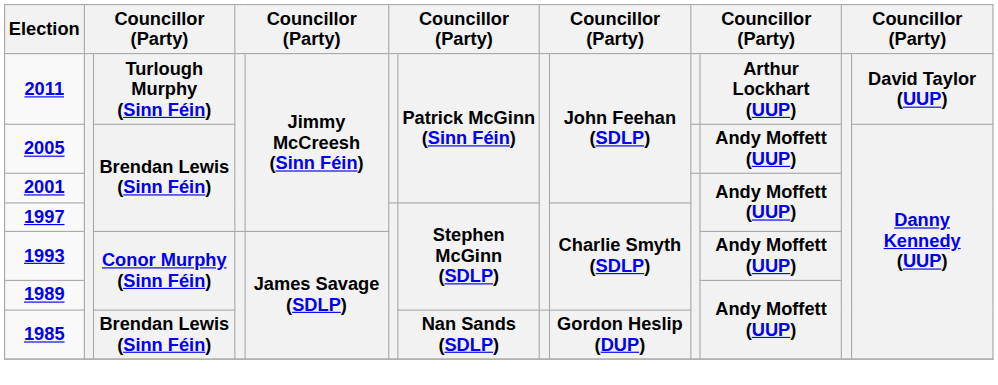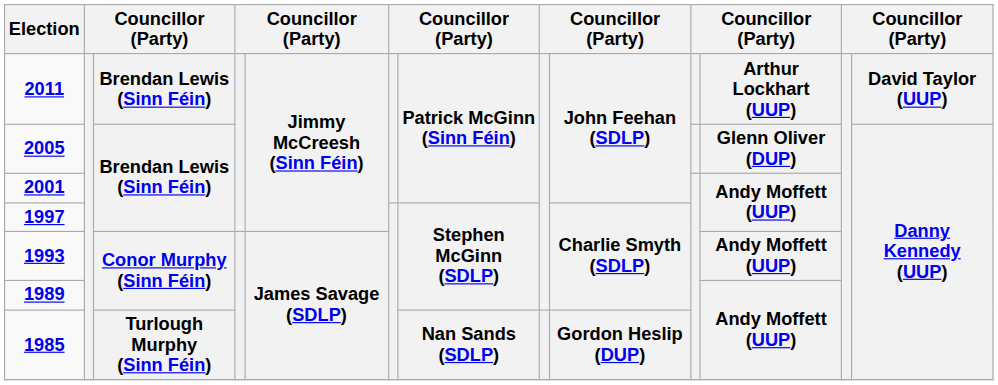(164, 88) Turlough Murphy (Sinn Féin) -> (164, 88) Brendan Lewis (Sinn Féin)
(771, 148) Andy Moffett (UUP) -> (771, 148) Glenn Oliver (DUP)
(164, 334) Brendan Lewis (Sinn Féin) -> (164, 344) Turlough Murphy (Sinn Féin)
